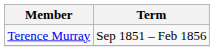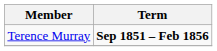(151, 35) normal -> (152, 35) bold
